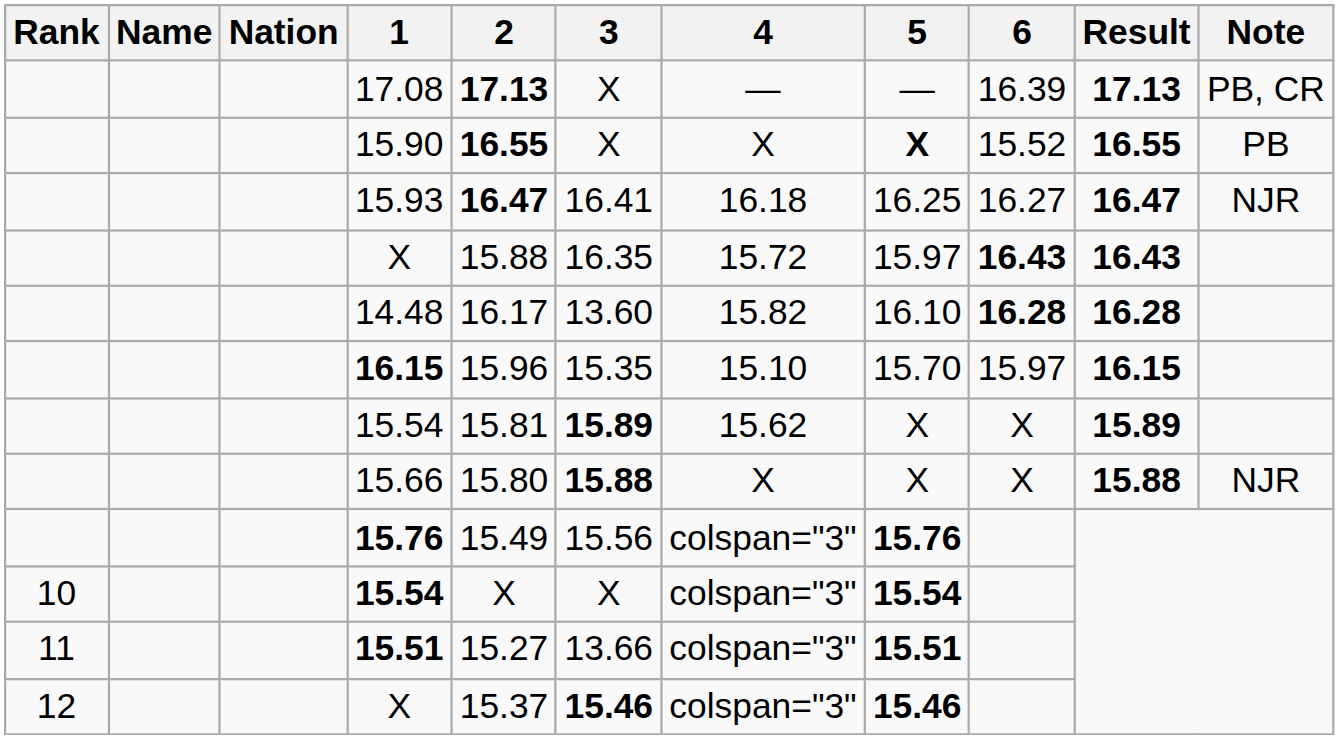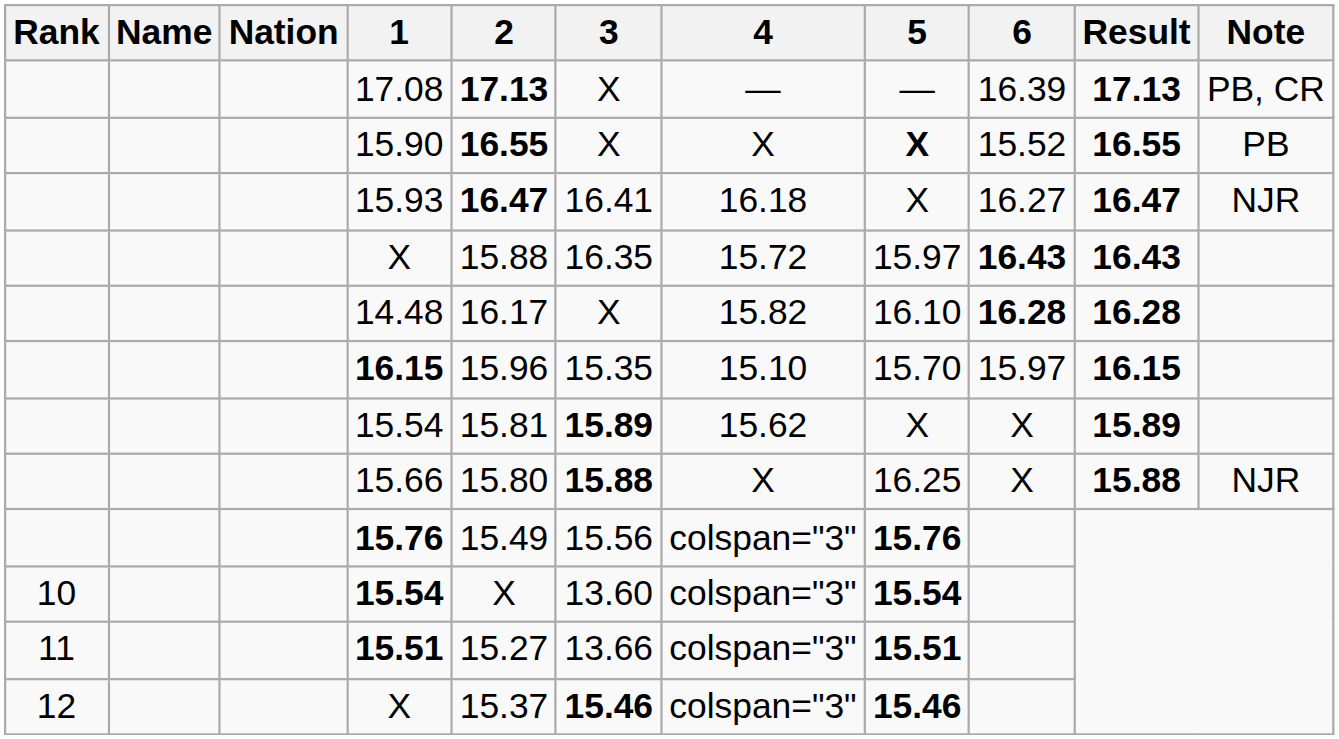(917, 200) 16.25 -> (917, 200) X
(609, 312) 13.60 -> (609, 312) X
(917, 481) X -> (917, 481) 16.25
(609, 593) X -> (609, 593) 13.60
